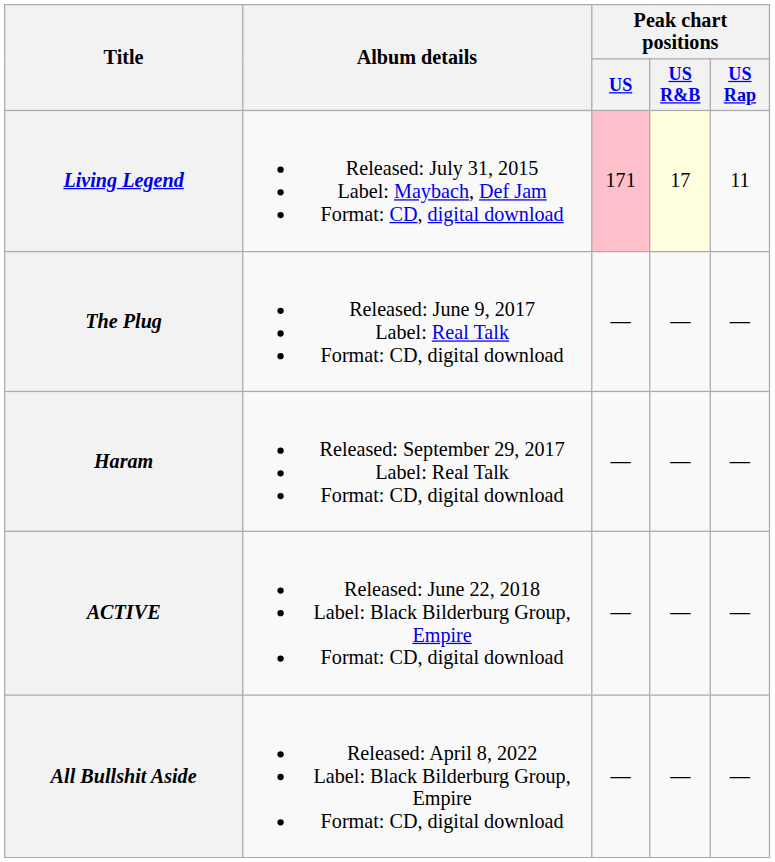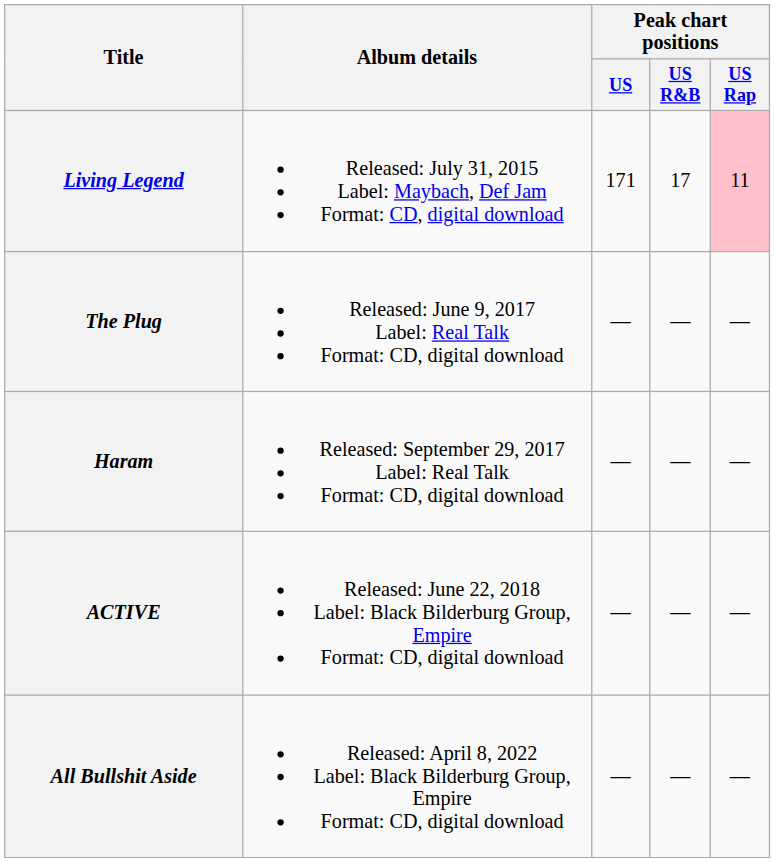(621, 180) pink background -> (621, 180) no background
(680, 180) lightyellow background -> (680, 180) no background
(740, 180) no background -> (740, 180) pink background
